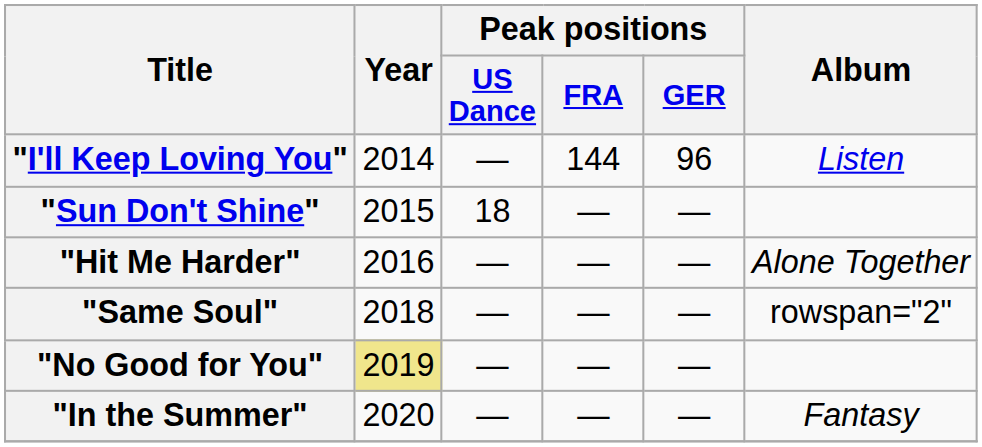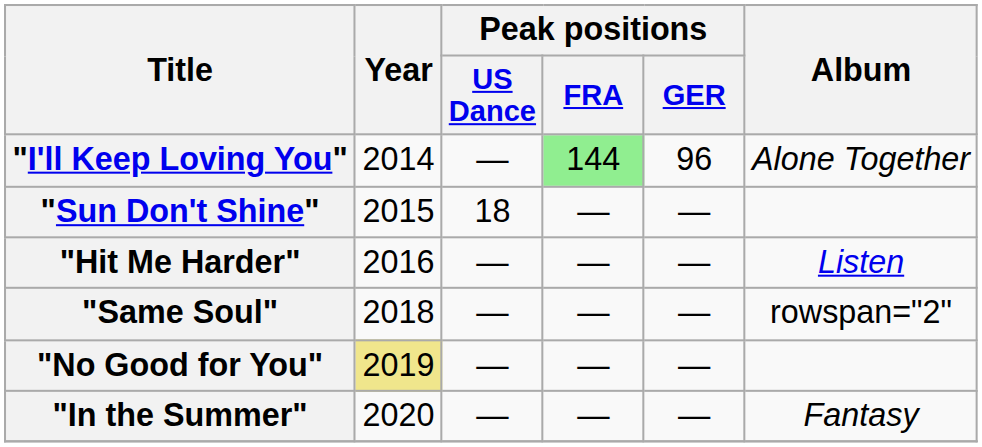(593, 159) no background -> (593, 159) lightgreen background
(861, 159) Listen -> (861, 159) Alone Together
(861, 262) Alone Together -> (861, 262) Listen
